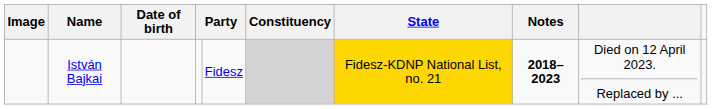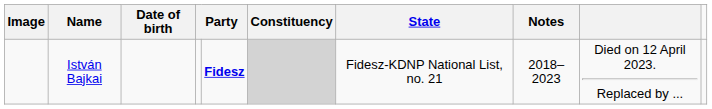(224, 71) normal -> (224, 71) bold
(423, 71) gold background -> (424, 71) no background
(546, 71) bold -> (546, 71) normal
